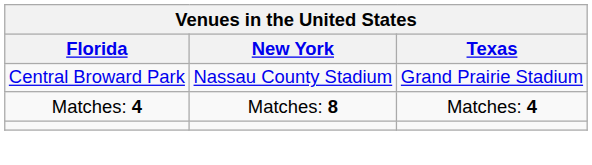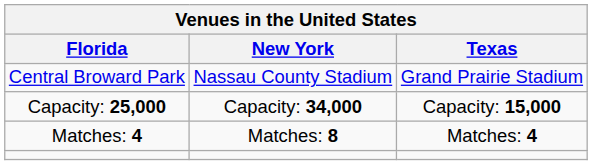+ row: (97, 107)
